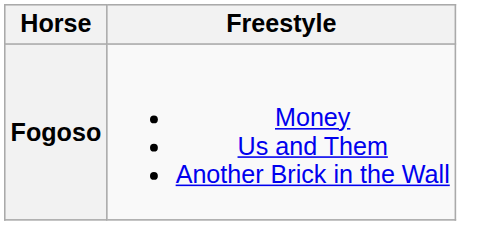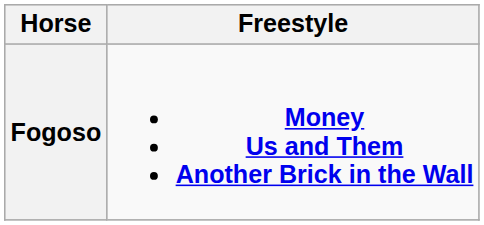(281, 146) normal -> (293, 146) bold
